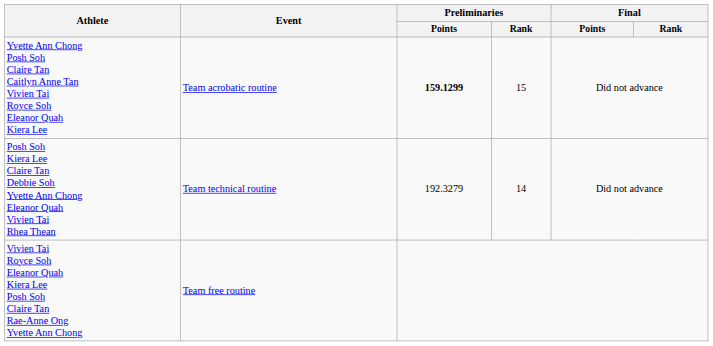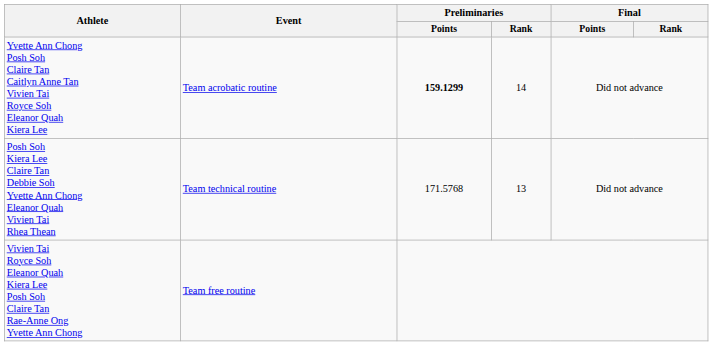(521, 88) 15 -> (521, 88) 14
(444, 189) 192.3279 -> (444, 189) 171.5768
(521, 189) 14 -> (521, 189) 13
